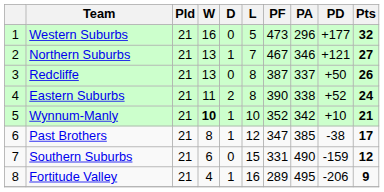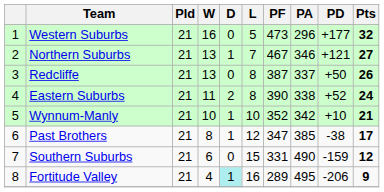(209, 116) bold -> (209, 116) normal
(231, 177) no background -> (231, 177) paleturquoise background
